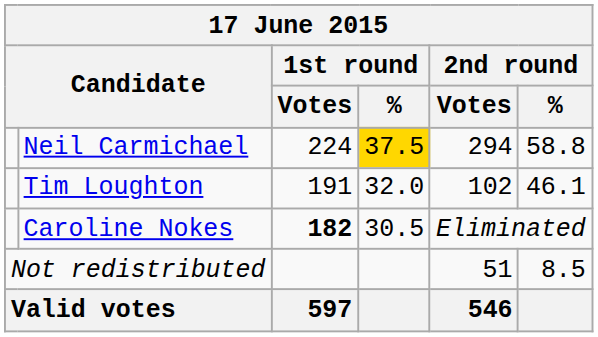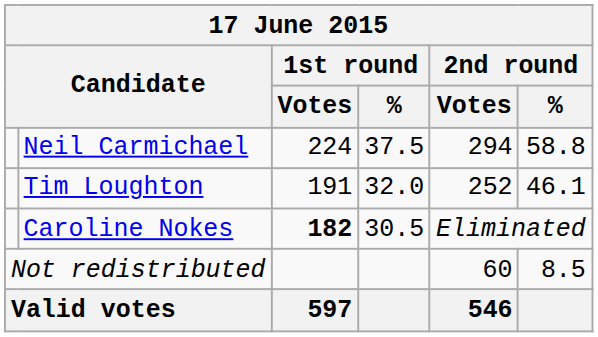(394, 147) gold background -> (394, 147) no background
(490, 188) 102 -> (490, 188) 252
(498, 269) 51 -> (498, 269) 60
